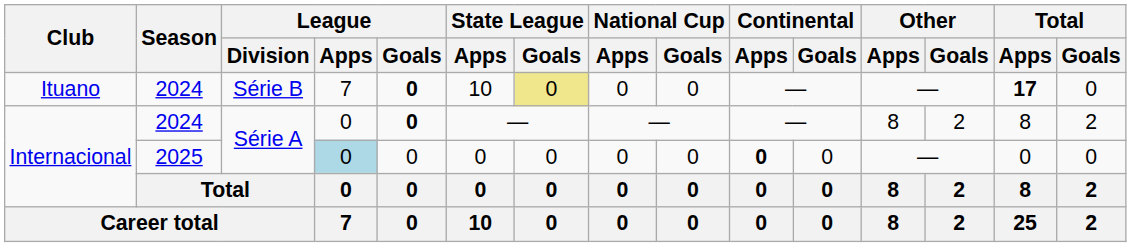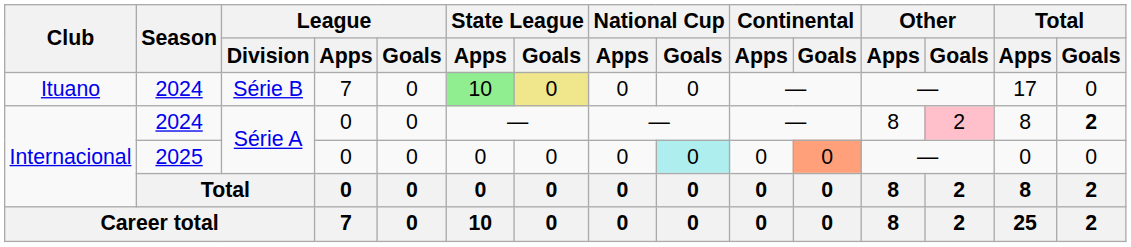(412, 88) bold -> (412, 88) normal
(480, 88) no background -> (480, 88) lightgreen background
(1025, 88) bold -> (1025, 88) normal
(412, 122) bold -> (412, 122) normal
(959, 122) no background -> (959, 122) pink background
(1091, 122) normal -> (1091, 122) bold
(346, 156) lightblue background -> (346, 156) no background
(693, 156) no background -> (693, 156) paleturquoise background
(761, 156) bold -> (761, 156) normal
(827, 156) no background -> (827, 156) lightsalmon background
